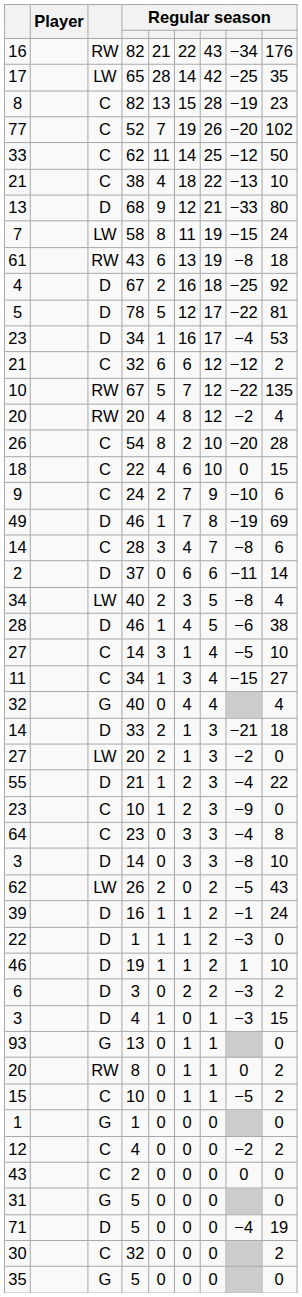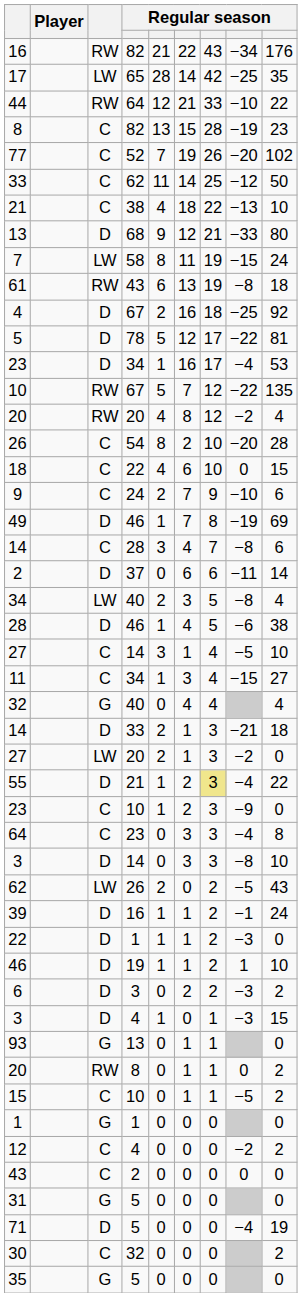+ row: (17, 103)
- row: (17, 364)
(213, 783) no background -> (213, 783) khaki background
